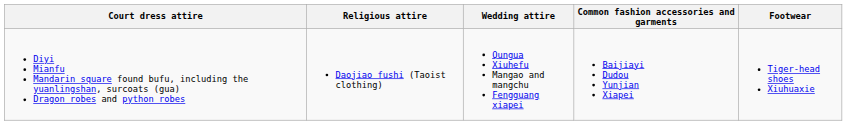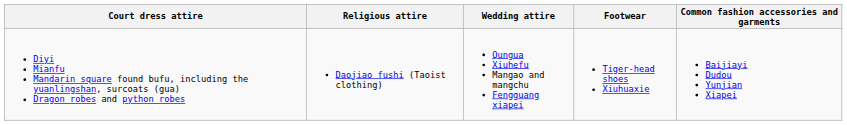columns swapped: (656, 16) <-> (790, 16)
